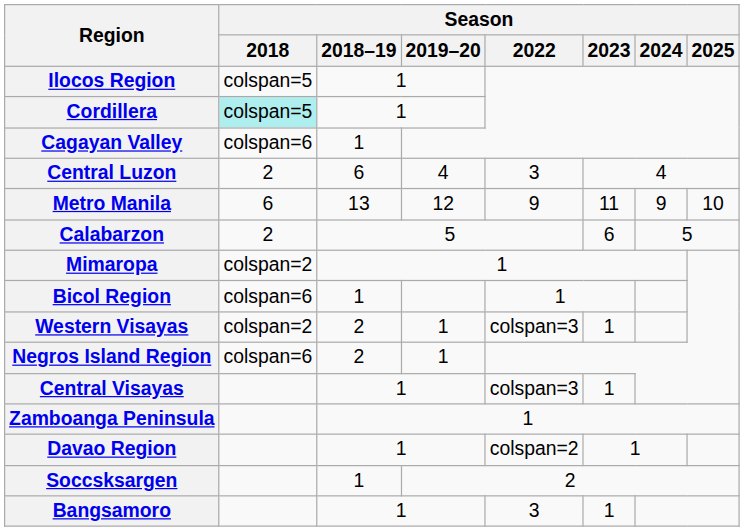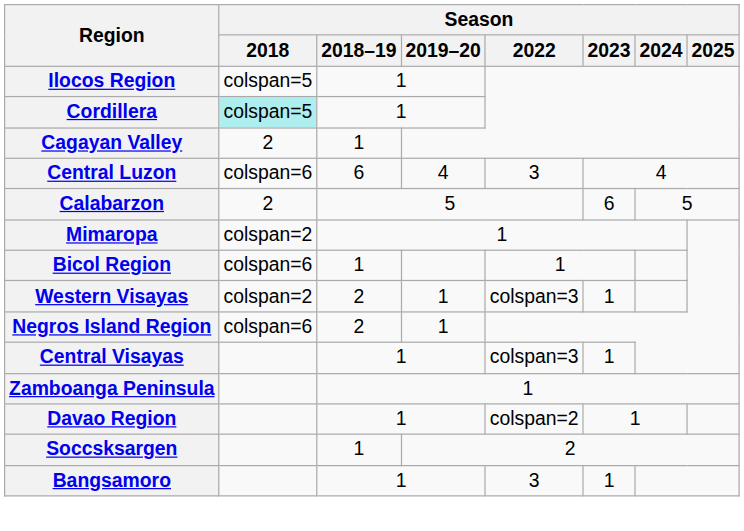(268, 142) colspan=6 -> (268, 142) 2
(268, 173) 2 -> (268, 173) colspan=6
- row: (112, 204)
